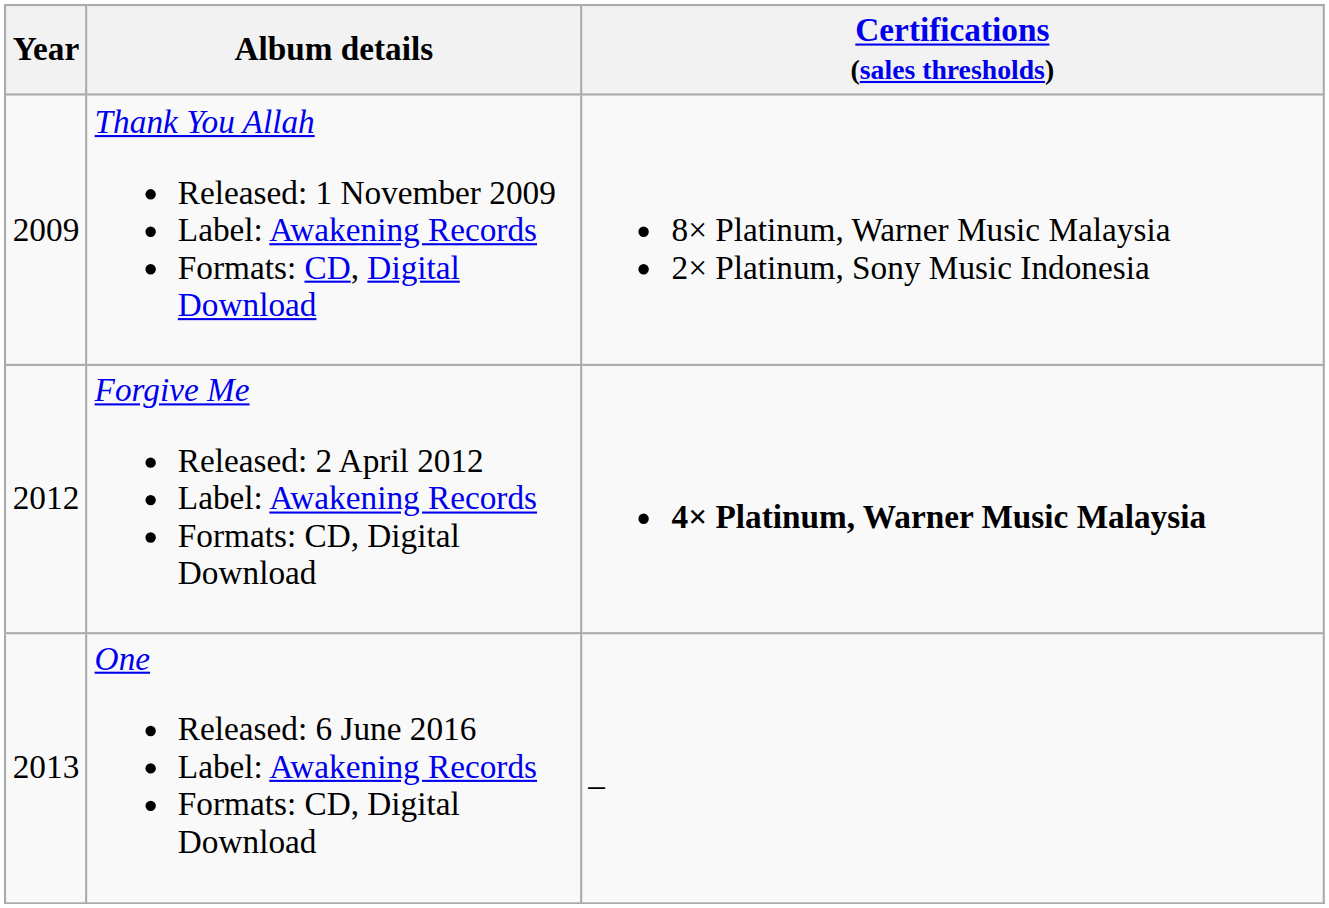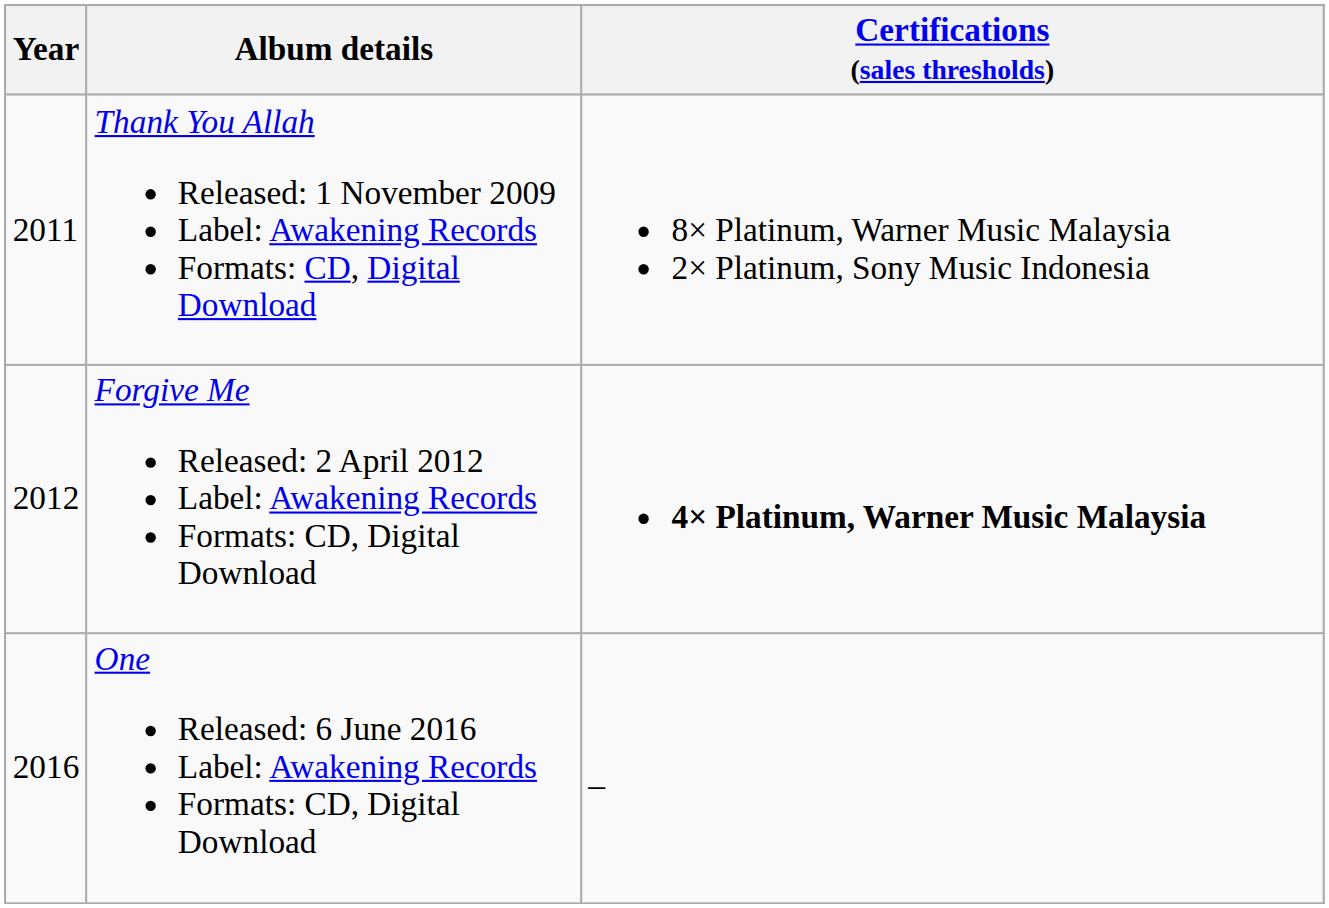(46, 229) 2009 -> (45, 229) 2011
(46, 767) 2013 -> (46, 767) 2016
